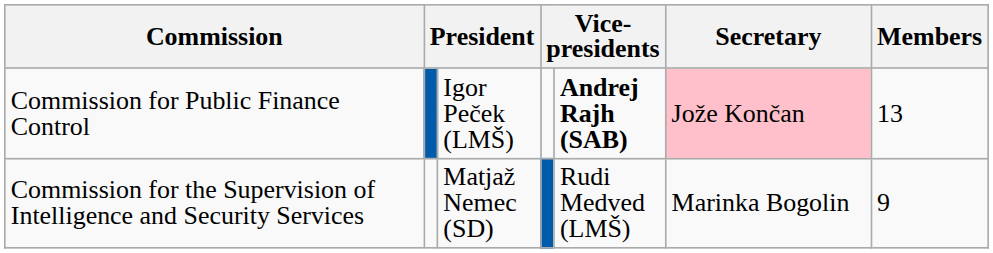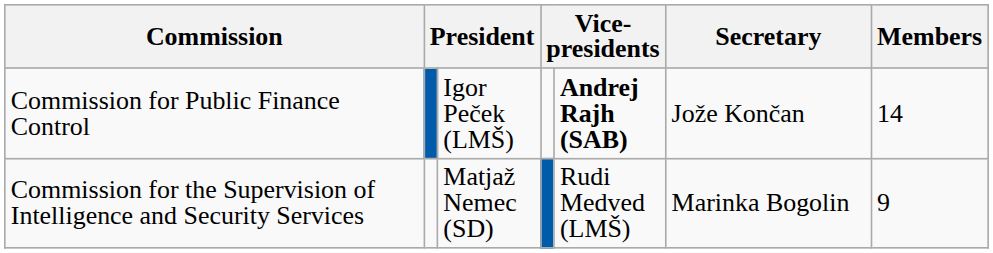(738, 113) pink background -> (738, 113) no background
(890, 113) 13 -> (890, 113) 14
